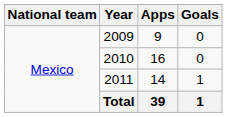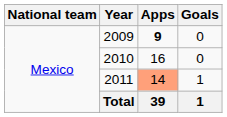(158, 36) normal -> (158, 36) bold
(158, 79) no background -> (158, 79) lightsalmon background
